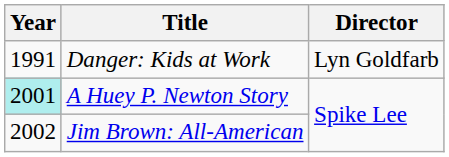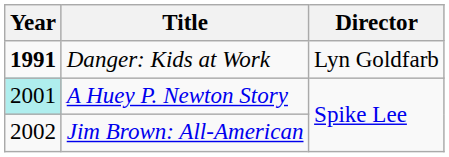(33, 59) normal -> (33, 59) bold
